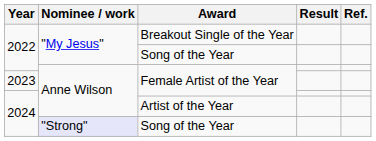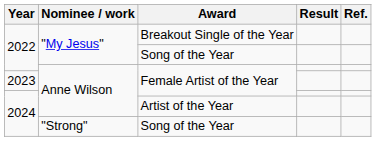(64, 126) lavender background -> (64, 126) no background
